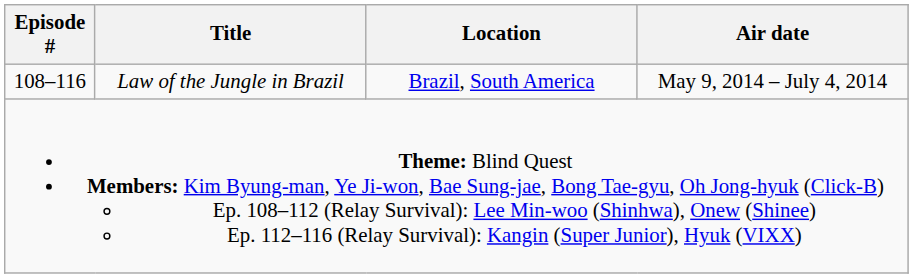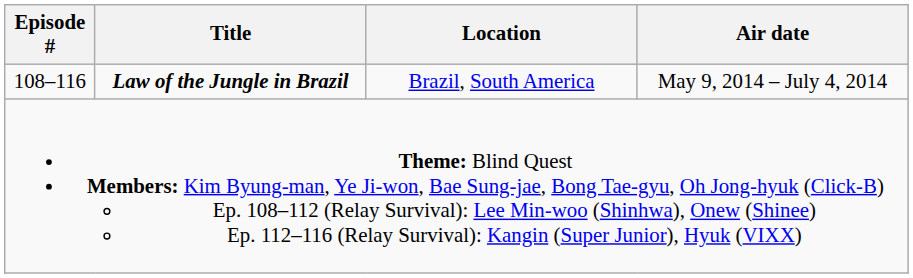(231, 81) normal -> (231, 81) bold
